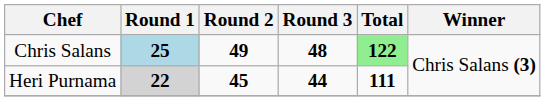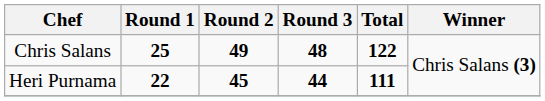(160, 50) lightblue background -> (160, 50) no background
(382, 50) lightgreen background -> (382, 50) no background
(160, 80) lightgrey background -> (160, 80) no background
